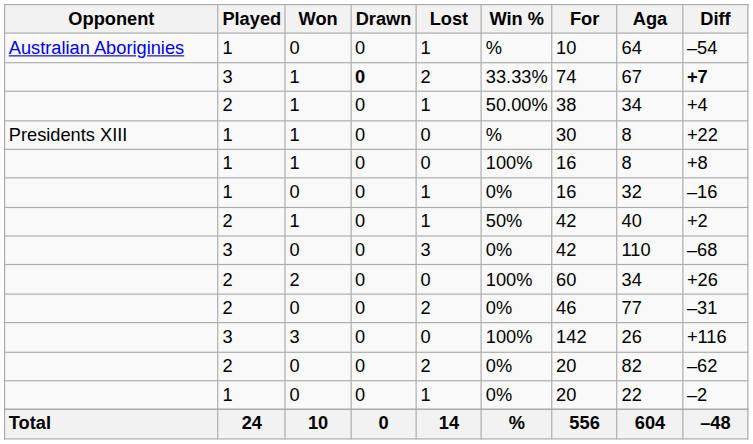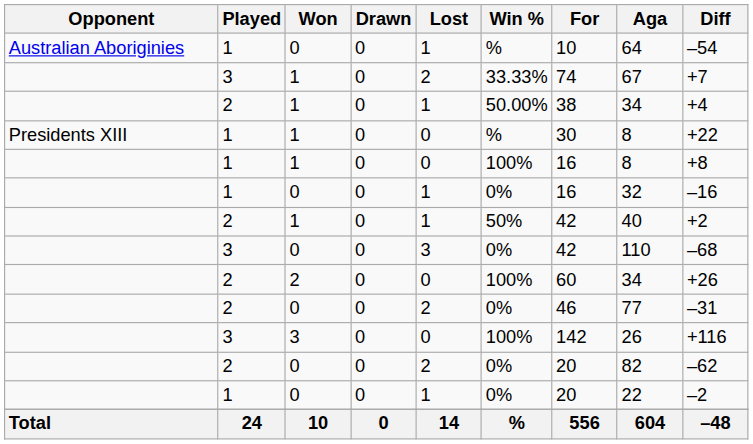(360, 76) bold -> (360, 76) normal
(697, 76) bold -> (697, 76) normal
